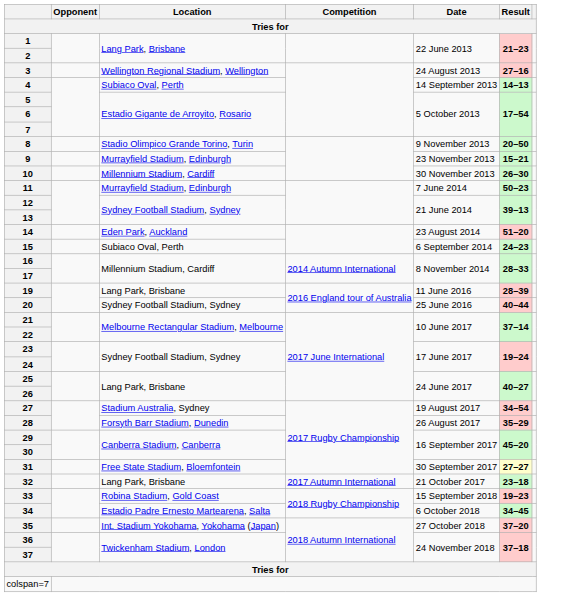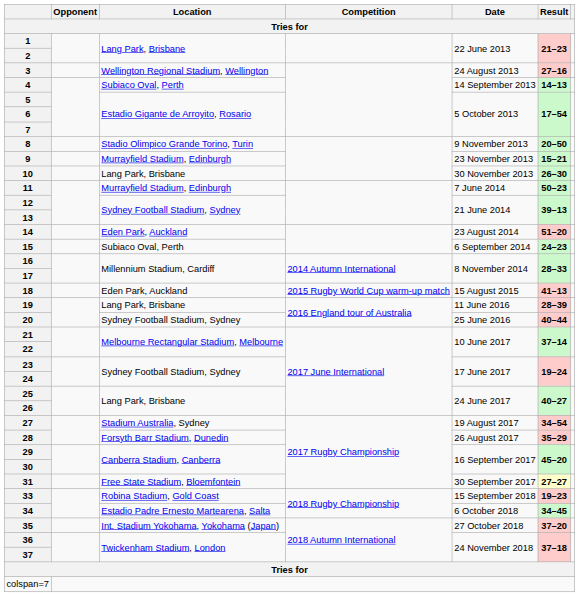(158, 173) Millennium Stadium, Cardiff -> (143, 173) Lang Park, Brisbane
+ row: (28, 291)
- row: (28, 482)
